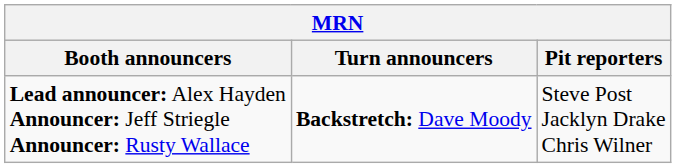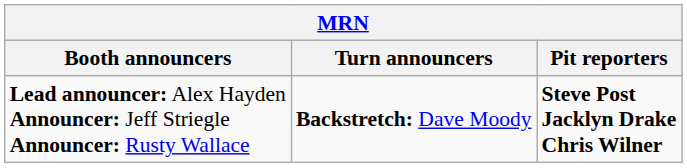(604, 119) normal -> (609, 119) bold
